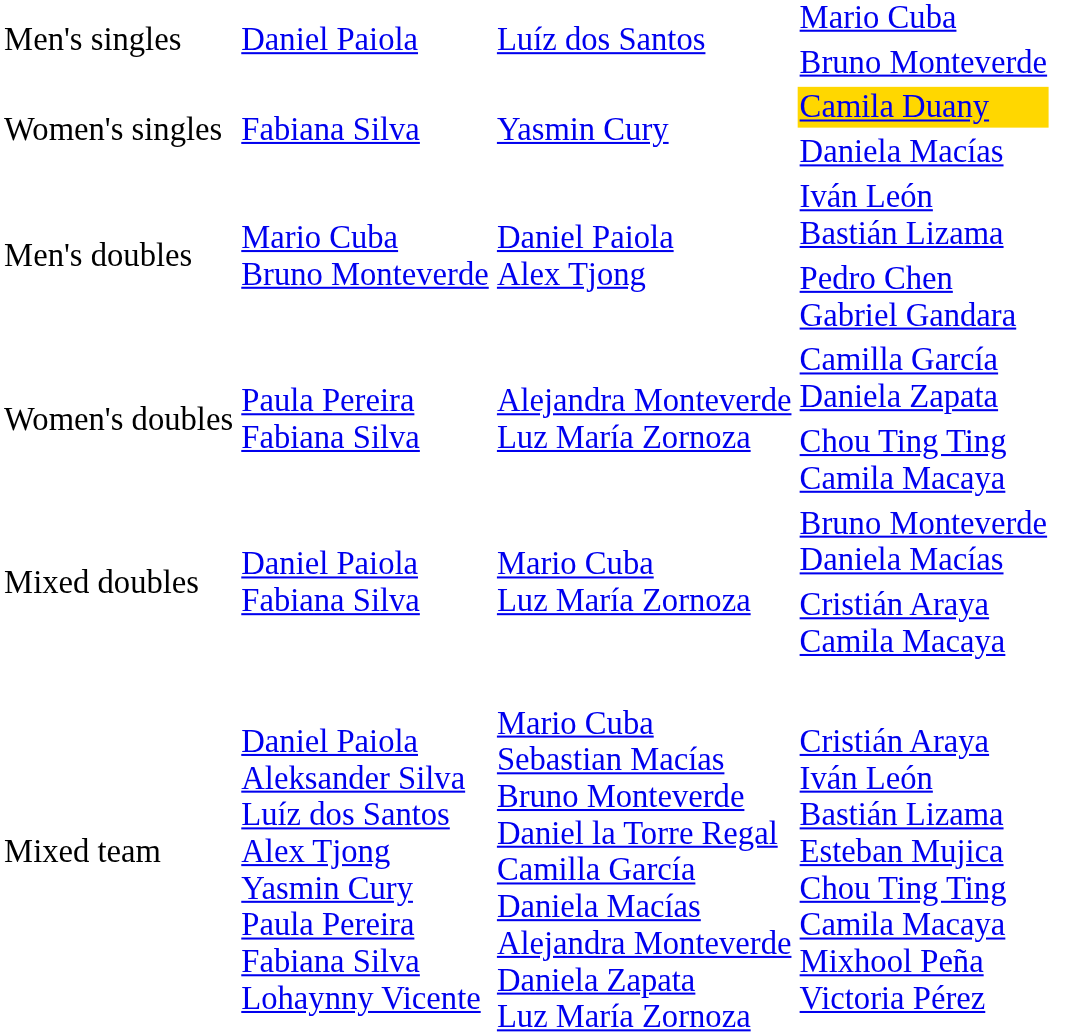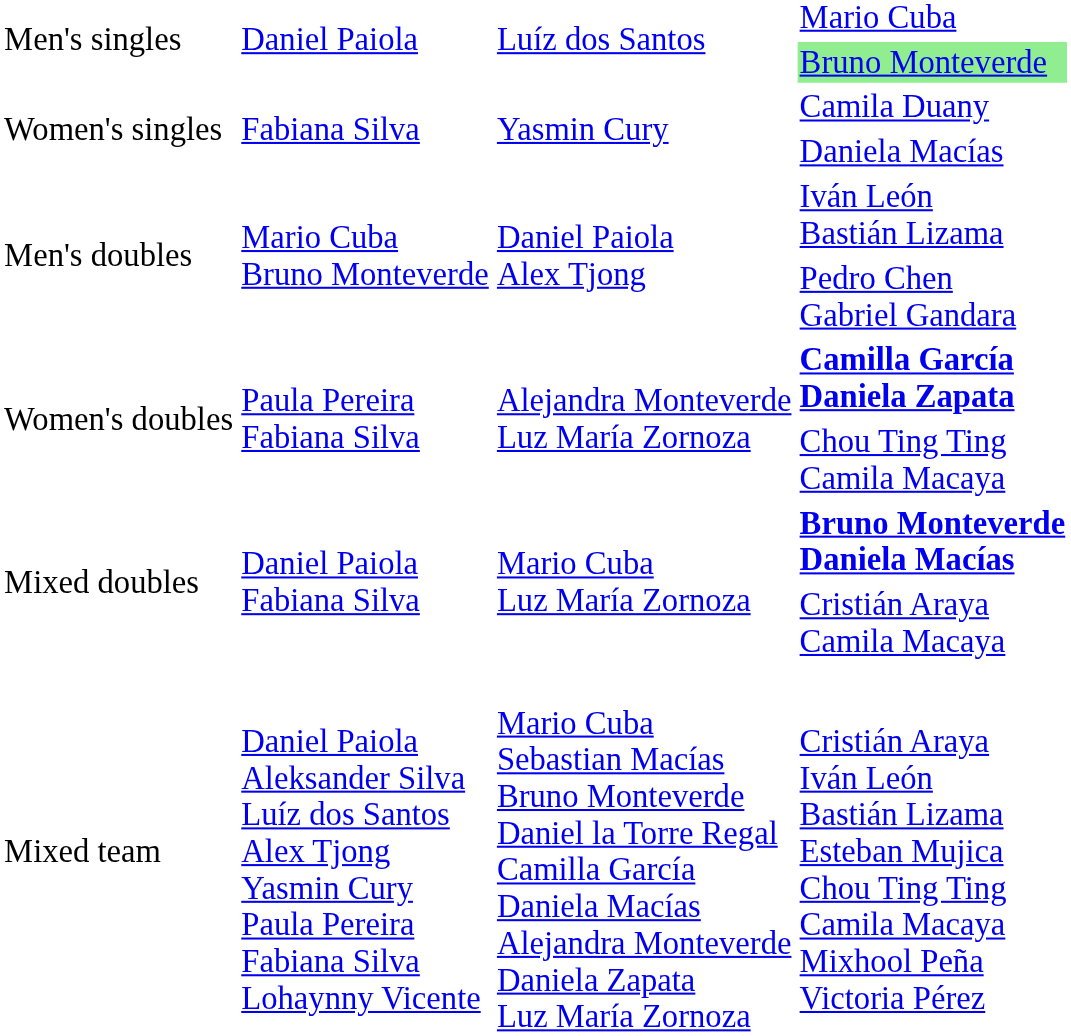(923, 61) no background -> (923, 61) lightgreen background
(894, 106) gold background -> (894, 106) no background
(899, 378) normal -> (907, 378) bold
(923, 541) normal -> (932, 541) bold
